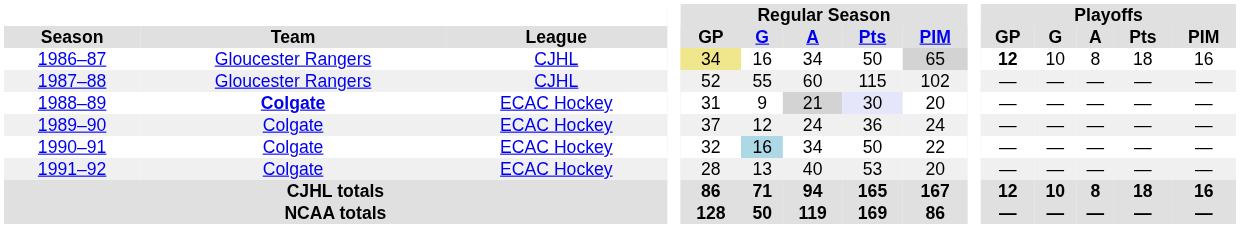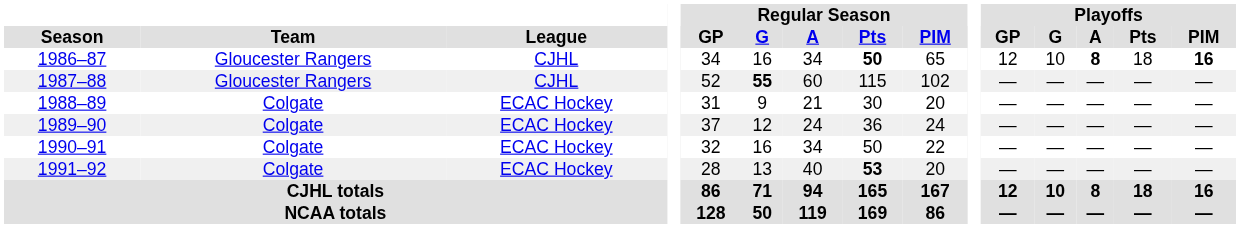(711, 58) khaki background -> (711, 58) no background
(873, 58) normal -> (873, 58) bold
(935, 58) lightgrey background -> (935, 58) no background
(1008, 58) bold -> (1008, 58) normal
(1095, 58) normal -> (1095, 58) bold
(1204, 58) normal -> (1204, 58) bold
(762, 80) normal -> (762, 80) bold
(293, 102) bold -> (293, 102) normal
(813, 102) lightgrey background -> (813, 102) no background
(873, 102) lavender background -> (873, 102) no background
(762, 146) lightblue background -> (762, 146) no background
(873, 168) normal -> (873, 168) bold
